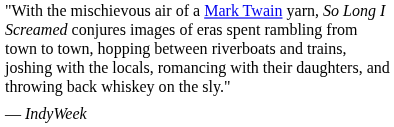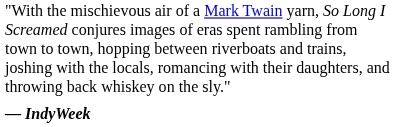(46, 114) normal -> (48, 114) bold
